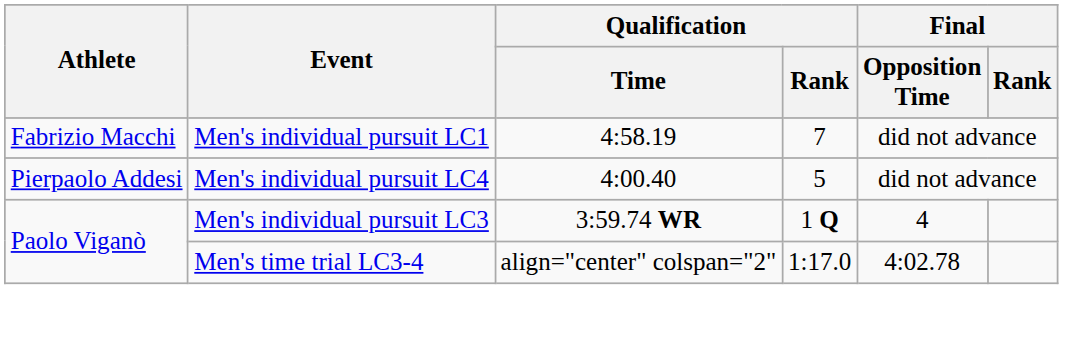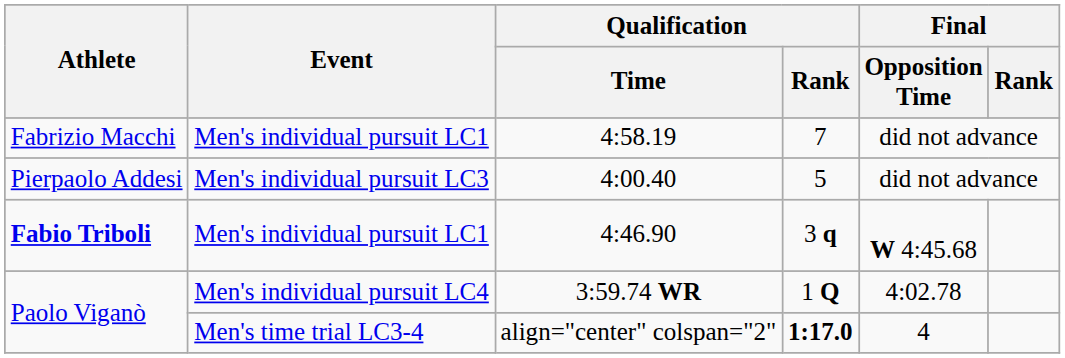(342, 179) Men's individual pursuit LC4 -> (342, 179) Men's individual pursuit LC3
+ row: (638, 235)
(342, 220) Men's individual pursuit LC3 -> (342, 291) Men's individual pursuit LC4
(922, 220) 4 -> (924, 291) 4:02.78
(820, 261) normal -> (820, 332) bold
(922, 261) 4:02.78 -> (924, 332) 4
